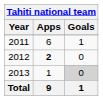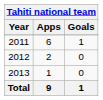(49, 57) bold -> (49, 57) normal
(81, 73) lightgrey background -> (81, 73) no background
